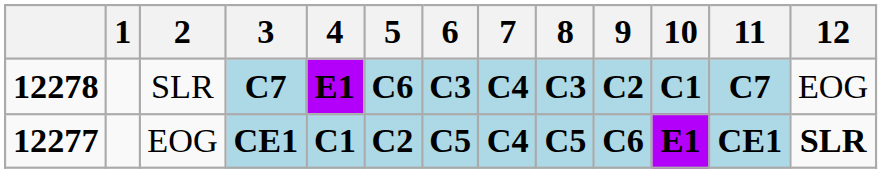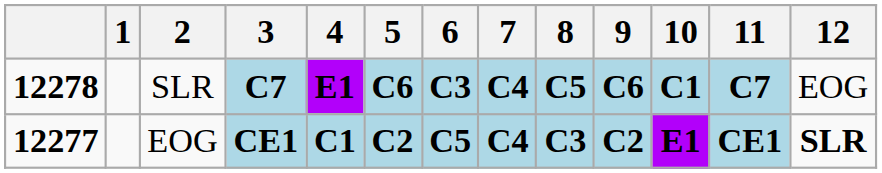(565, 85) C3 -> (565, 85) C5
(623, 85) C2 -> (623, 85) C6
(565, 140) C5 -> (565, 140) C3
(623, 140) C6 -> (623, 140) C2
